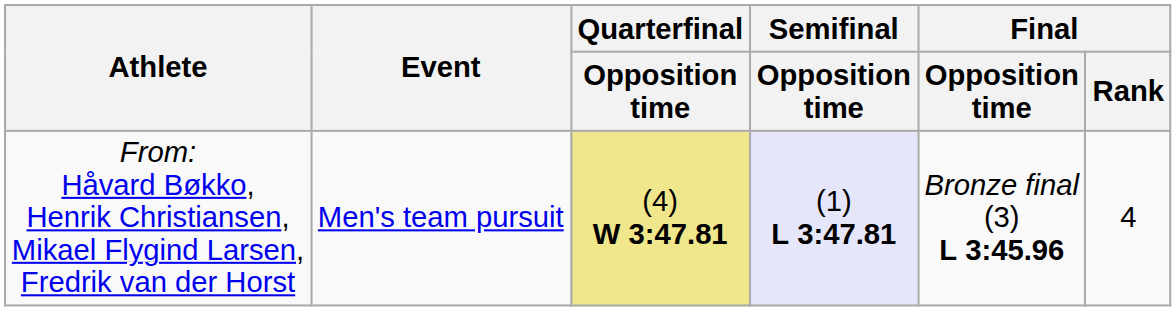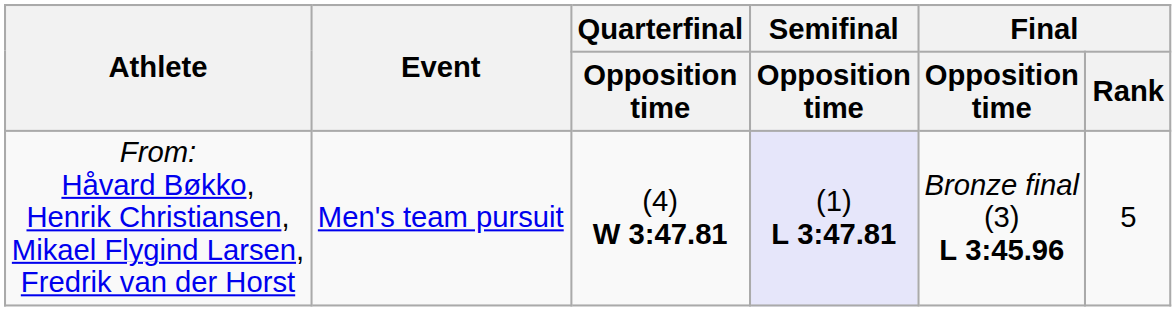(660, 218) khaki background -> (660, 218) no background
(1128, 218) 4 -> (1128, 218) 5
